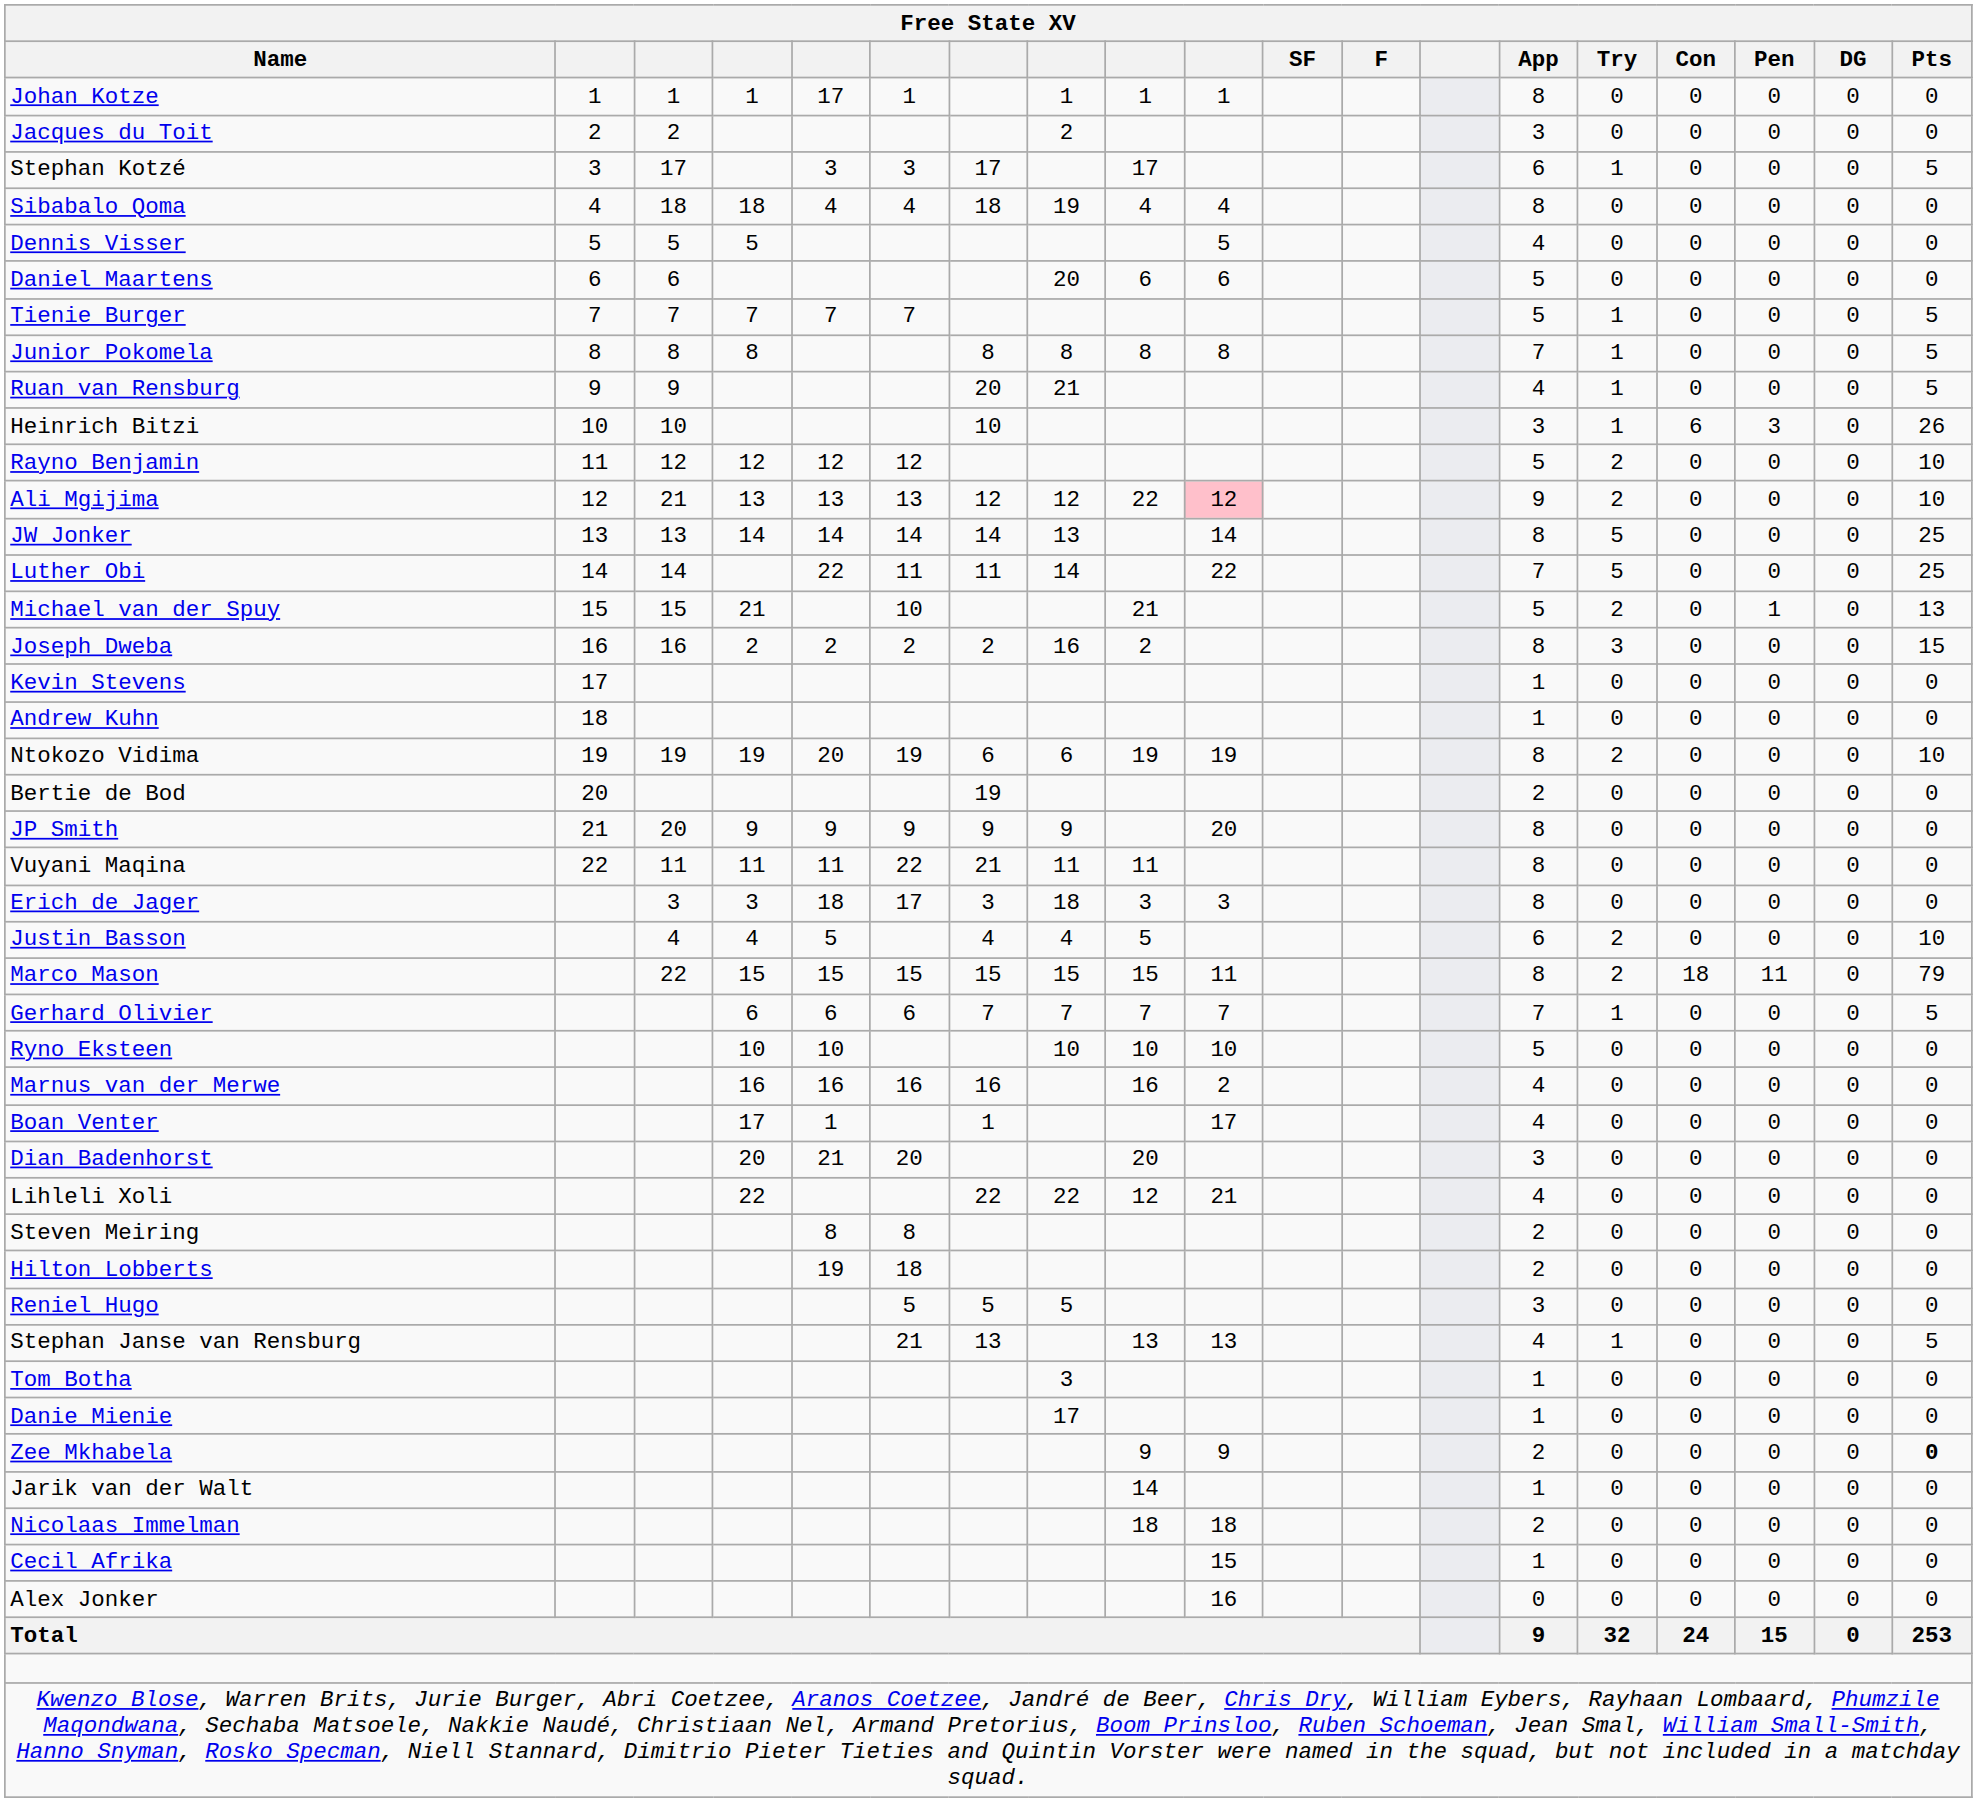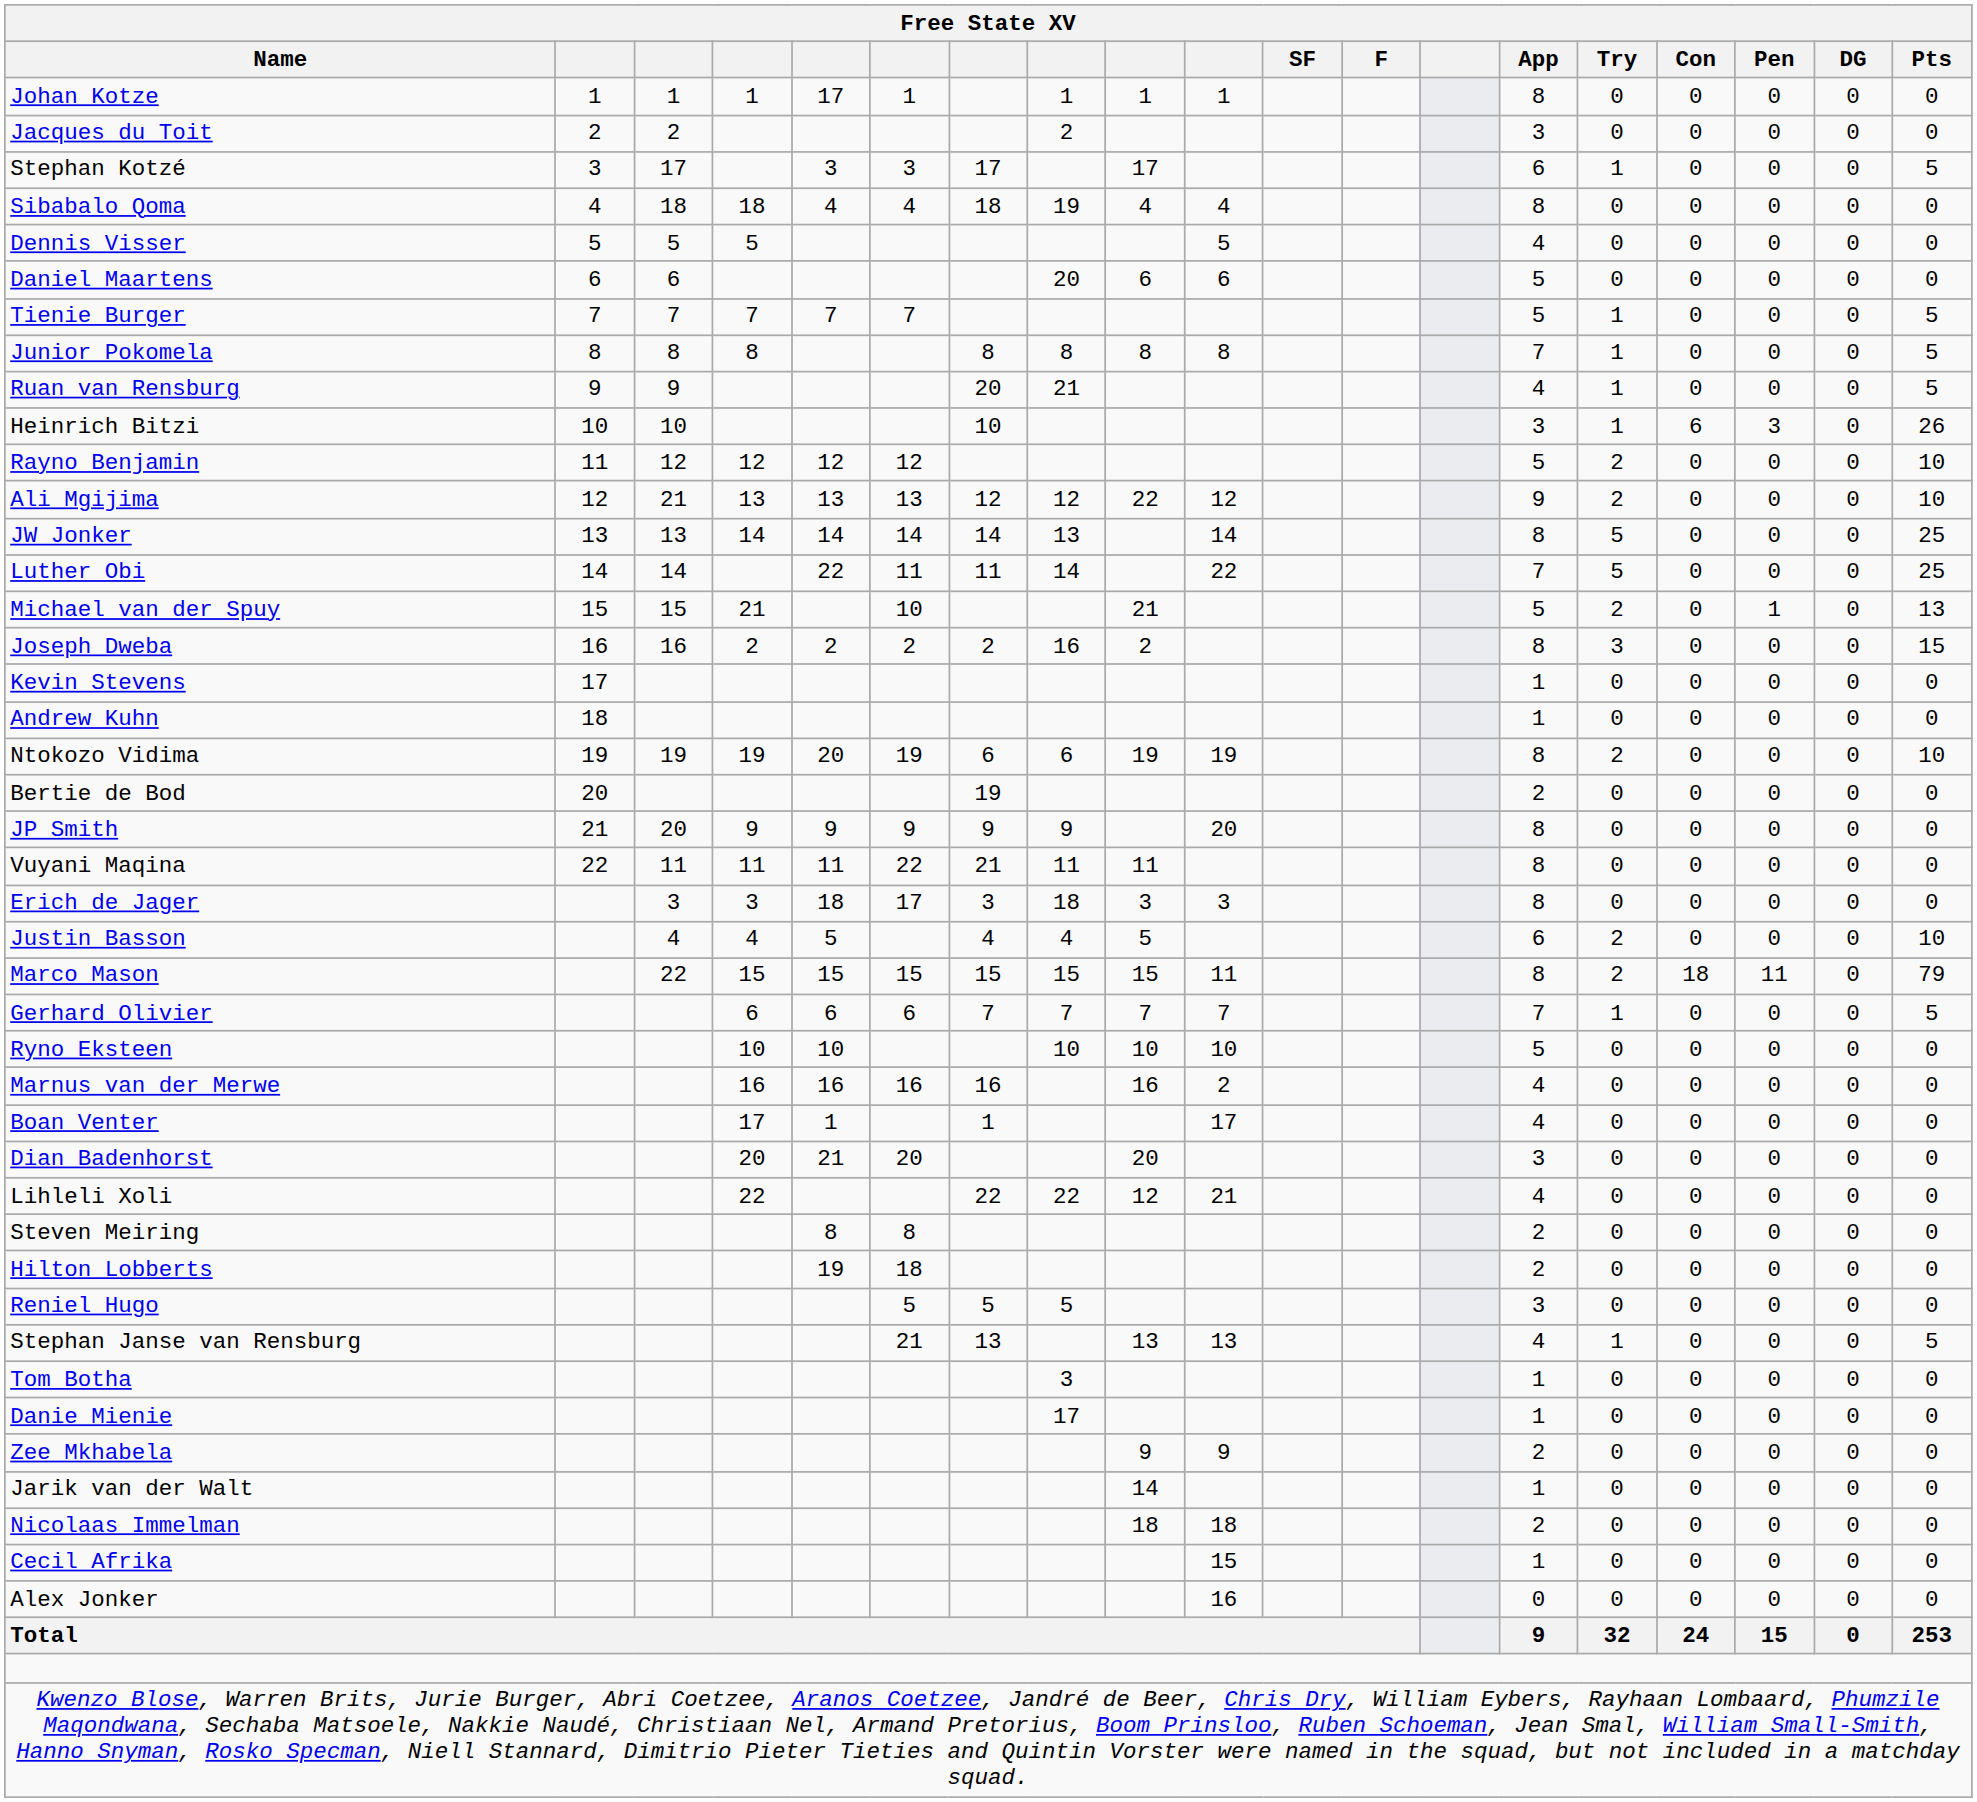(1224, 500) pink background -> (1224, 500) no background
(1932, 1453) bold -> (1932, 1453) normal
